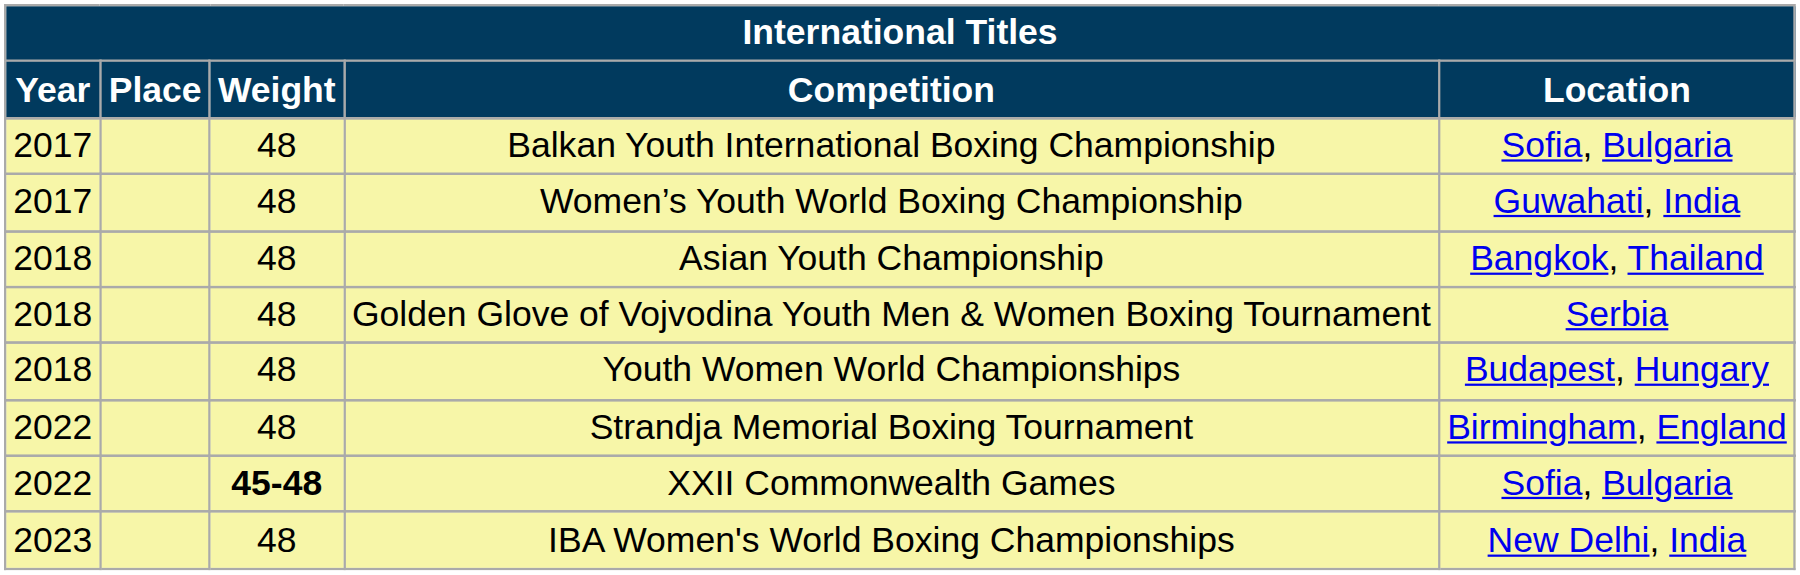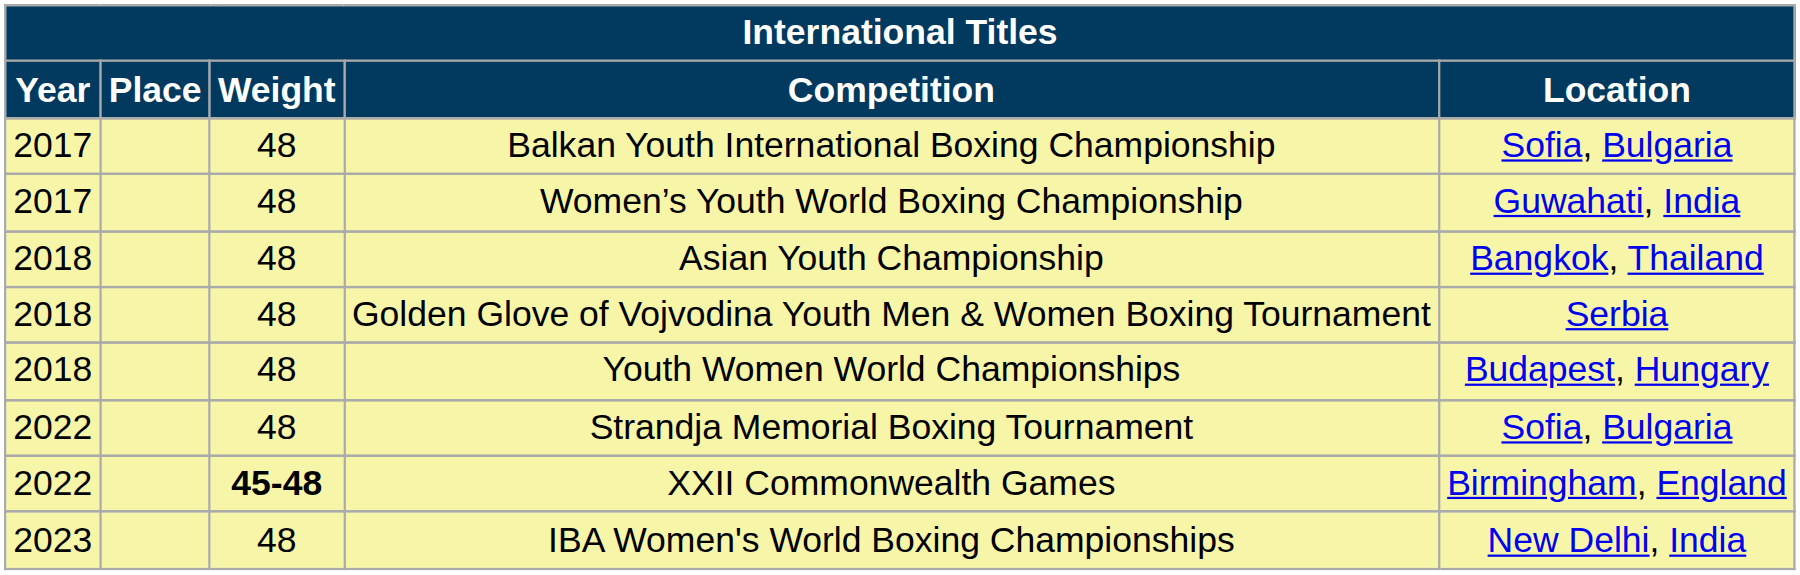(1617, 426) Birmingham, England -> (1617, 426) Sofia, Bulgaria
(1617, 483) Sofia, Bulgaria -> (1617, 483) Birmingham, England
